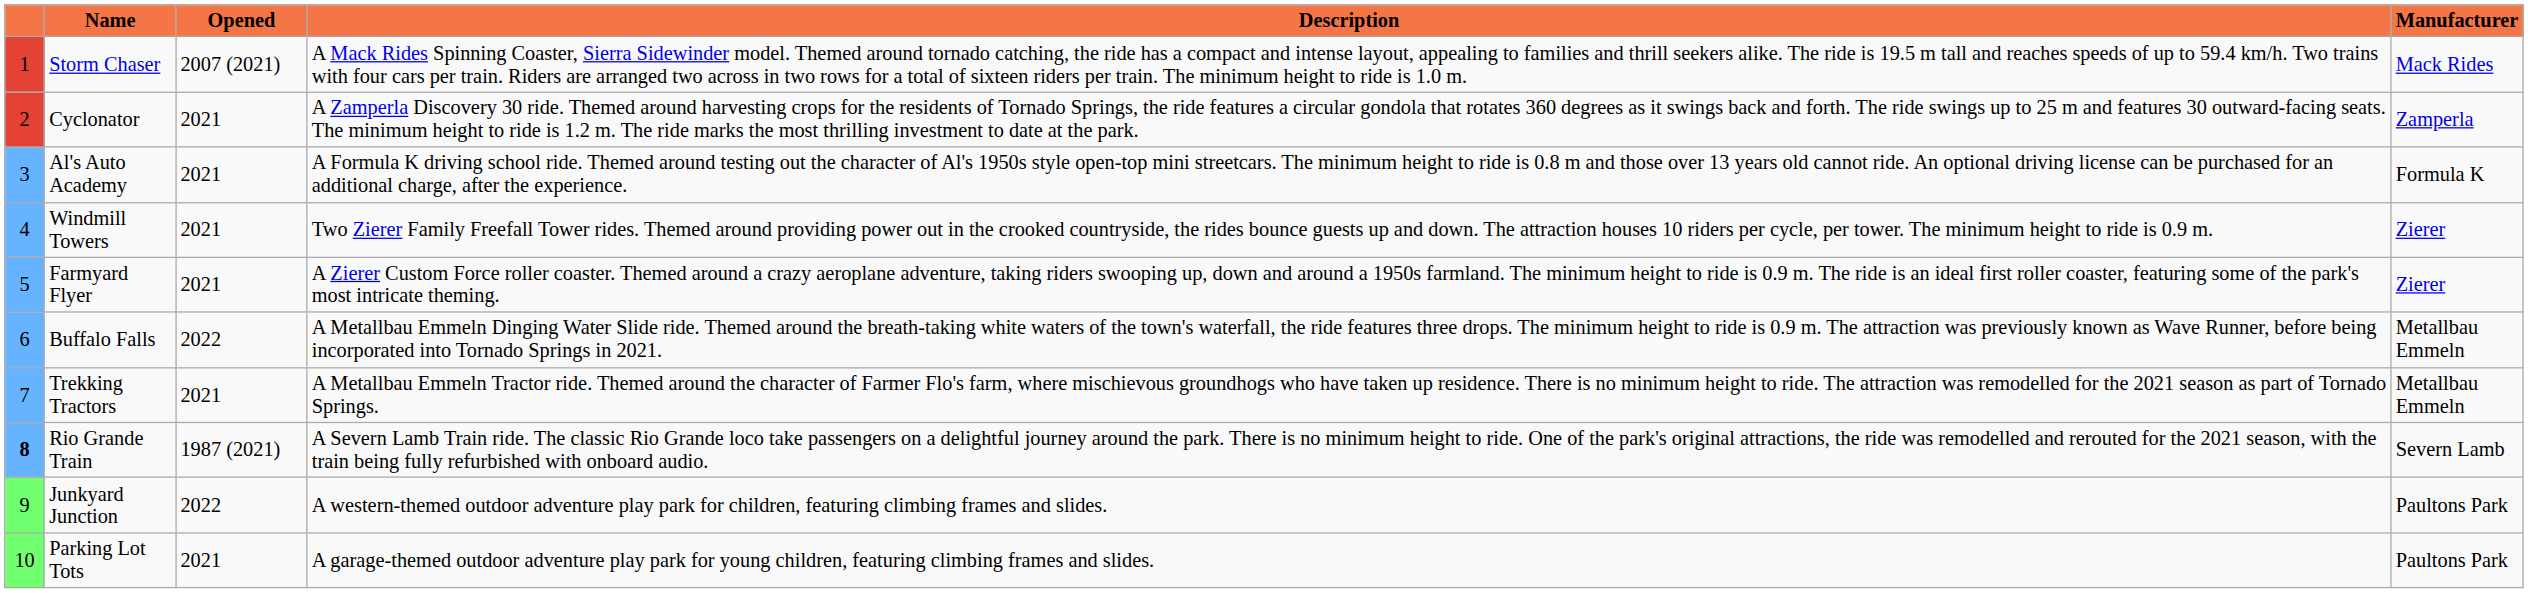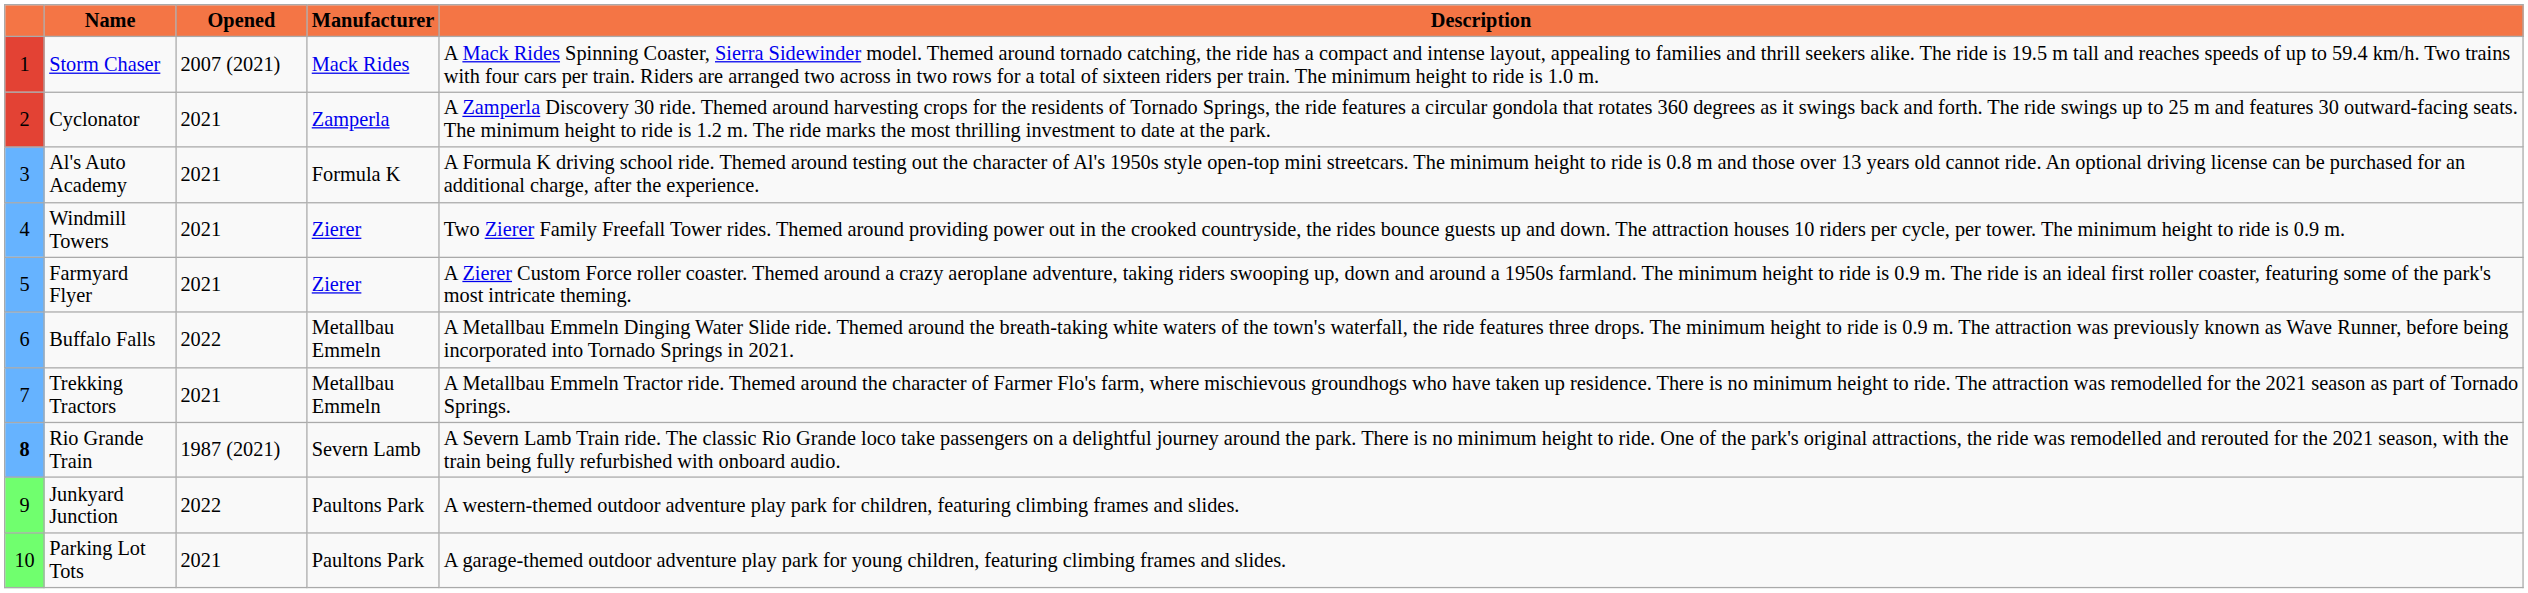columns swapped: (2457, 20) <-> (1349, 20)
